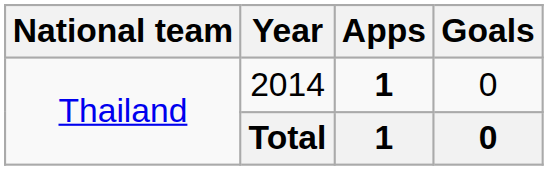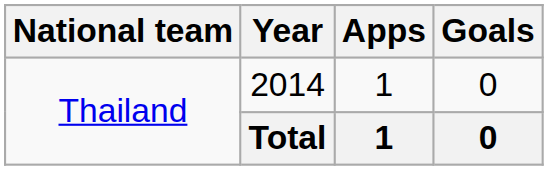(384, 84) bold -> (384, 84) normal
